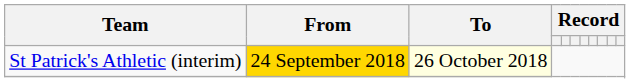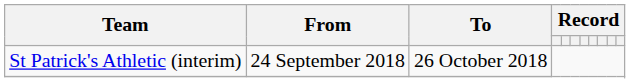(328, 60) gold background -> (328, 60) no background
(481, 60) lightyellow background -> (481, 60) no background
